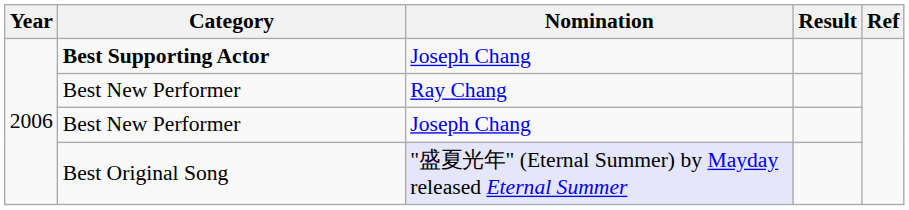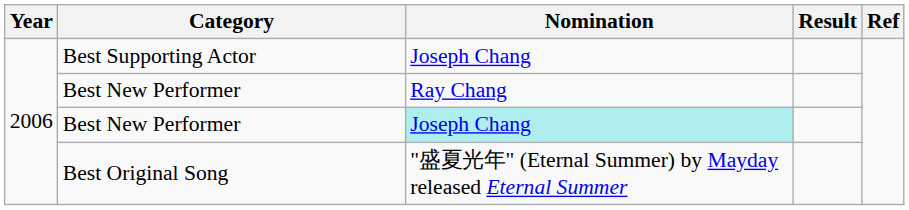(166, 55) bold -> (159, 55) normal
(471, 124) no background -> (471, 124) paleturquoise background
(594, 173) lavender background -> (594, 173) no background
